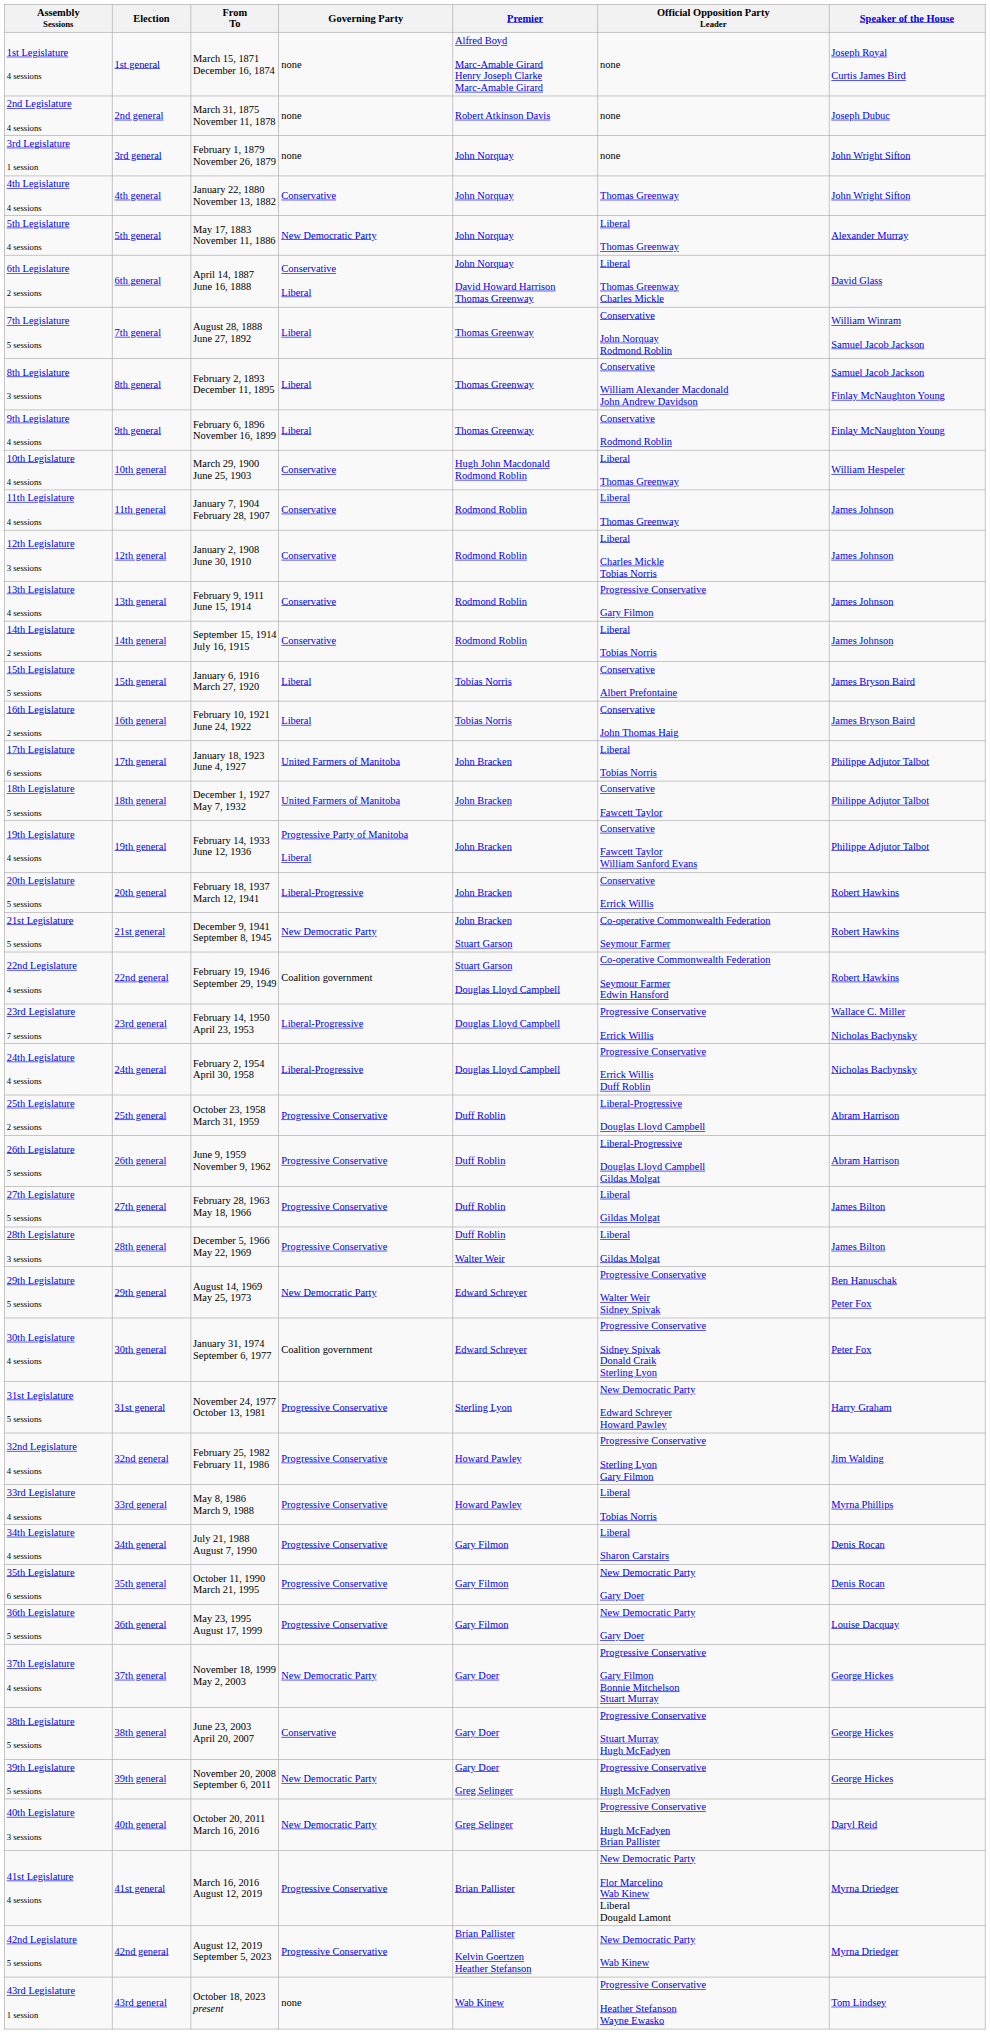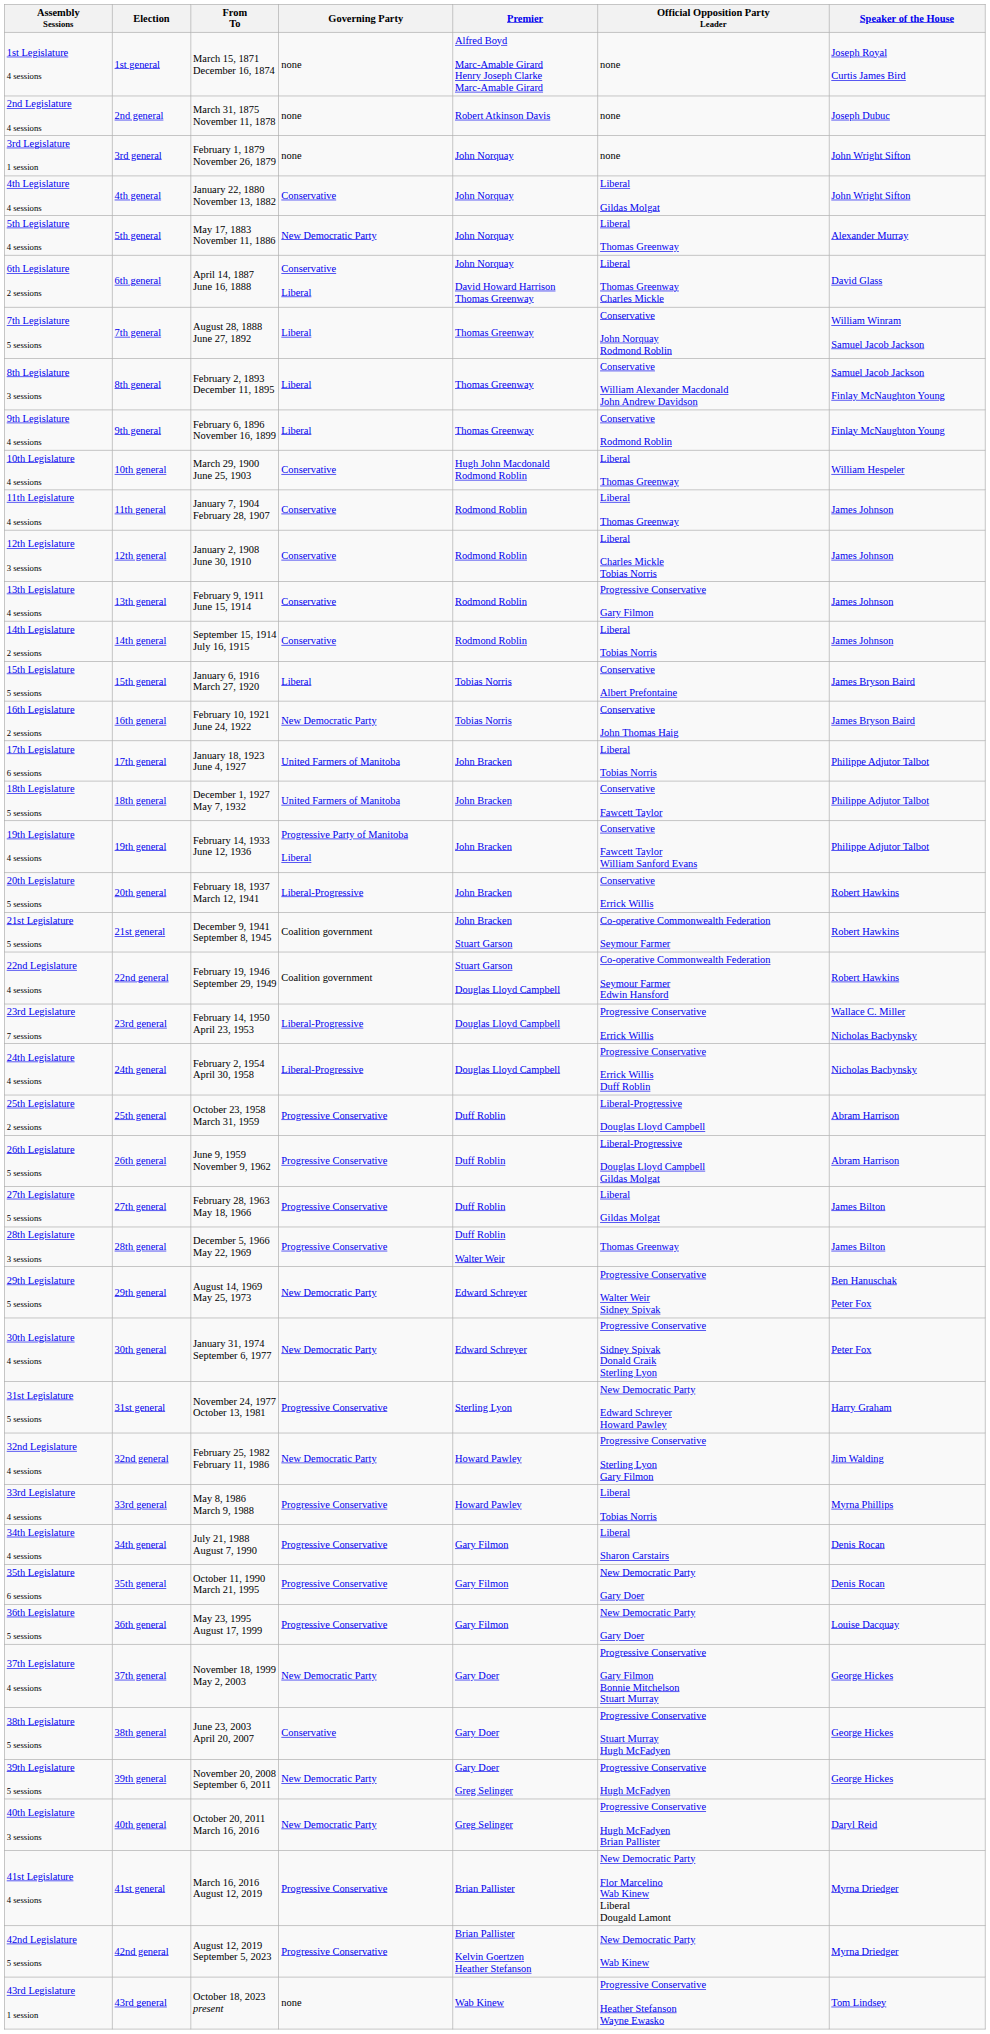(639, 195) Thomas Greenway -> (630, 195) Liberal Gildas Molgat
(296, 721) Liberal -> (329, 721) New Democratic Party
(329, 932) New Democratic Party -> (327, 932) Coalition government
(630, 1246) Liberal Gildas Molgat -> (639, 1246) Thomas Greenway
(327, 1349) Coalition government -> (329, 1349) New Democratic Party
(334, 1458) Progressive Conservative -> (329, 1458) New Democratic Party
